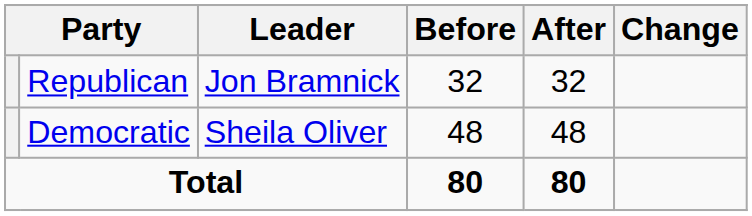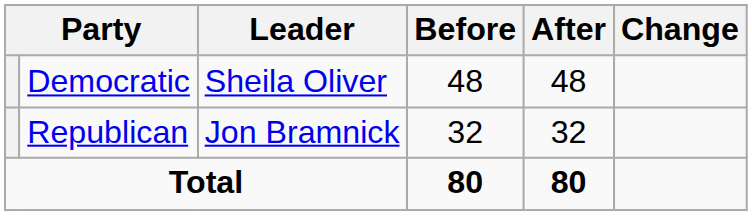rows swapped: (109, 132) <-> (108, 81)
